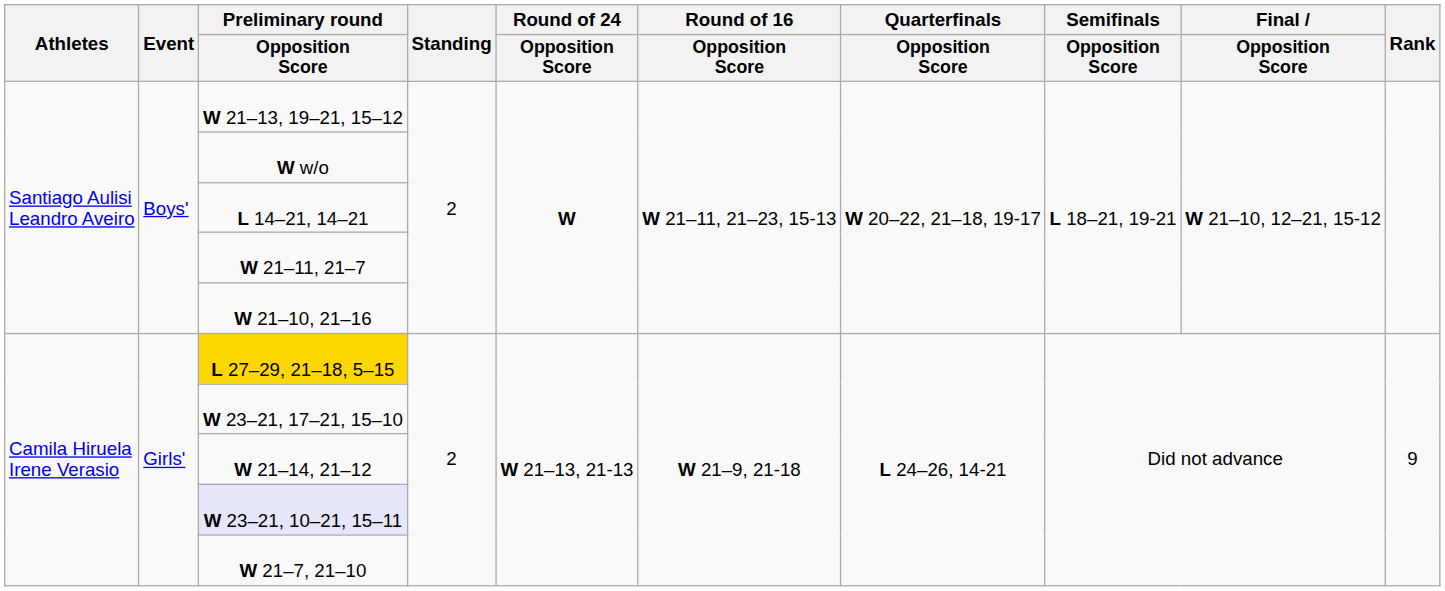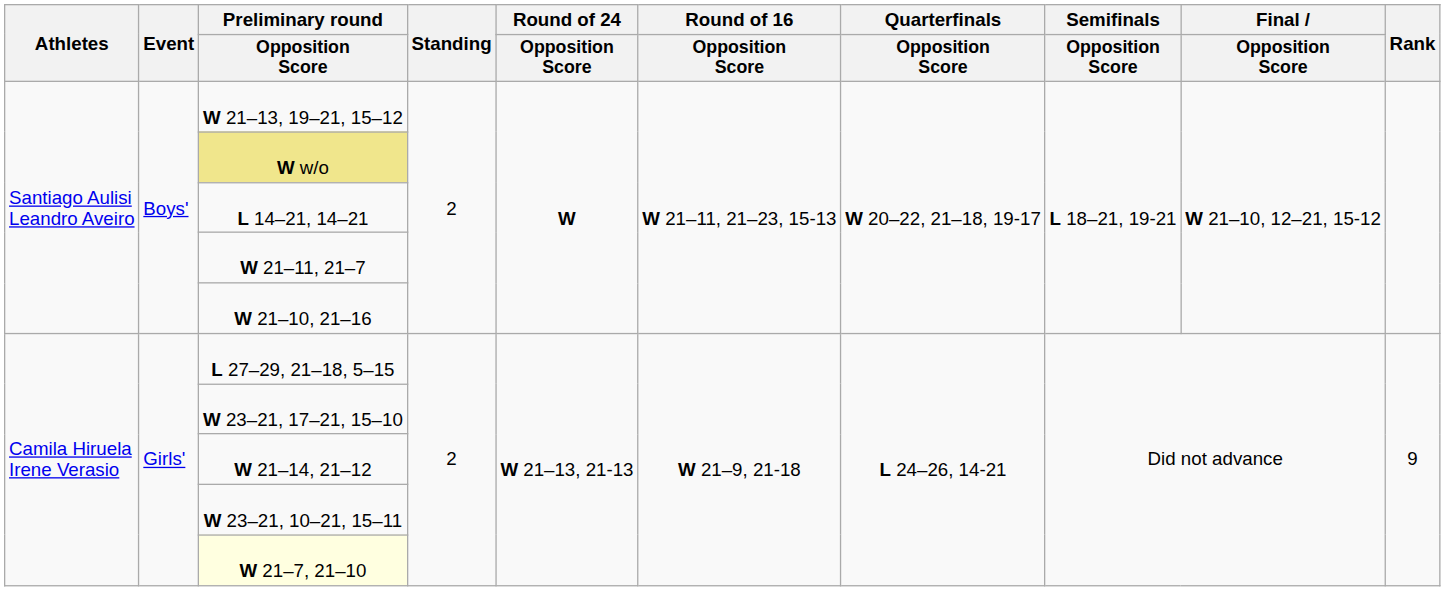(303, 168) no background -> (303, 168) khaki background
(303, 369) gold background -> (303, 369) no background
(303, 521) lavender background -> (303, 521) no background
(303, 571) no background -> (303, 571) lightyellow background
